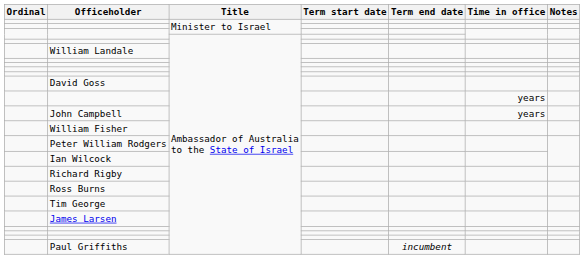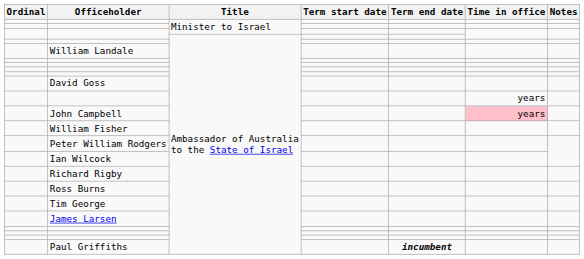(531, 113) no background -> (531, 113) pink background
(427, 247) normal -> (427, 247) bold
